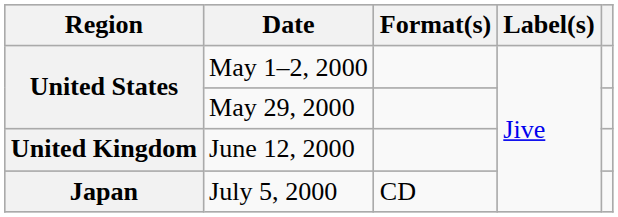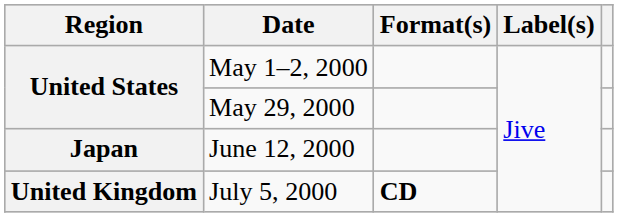(104, 149) United Kingdom -> (104, 149) Japan
(104, 190) Japan -> (104, 190) United Kingdom
(398, 190) normal -> (399, 190) bold
